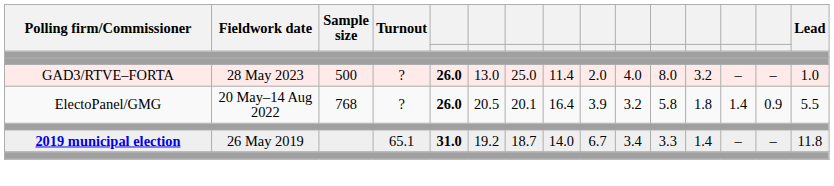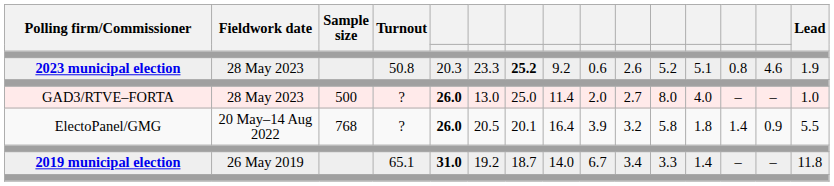+ row: (108, 68)
(633, 75) 4.0 -> (633, 97) 2.7
(703, 75) 3.2 -> (703, 97) 4.0
